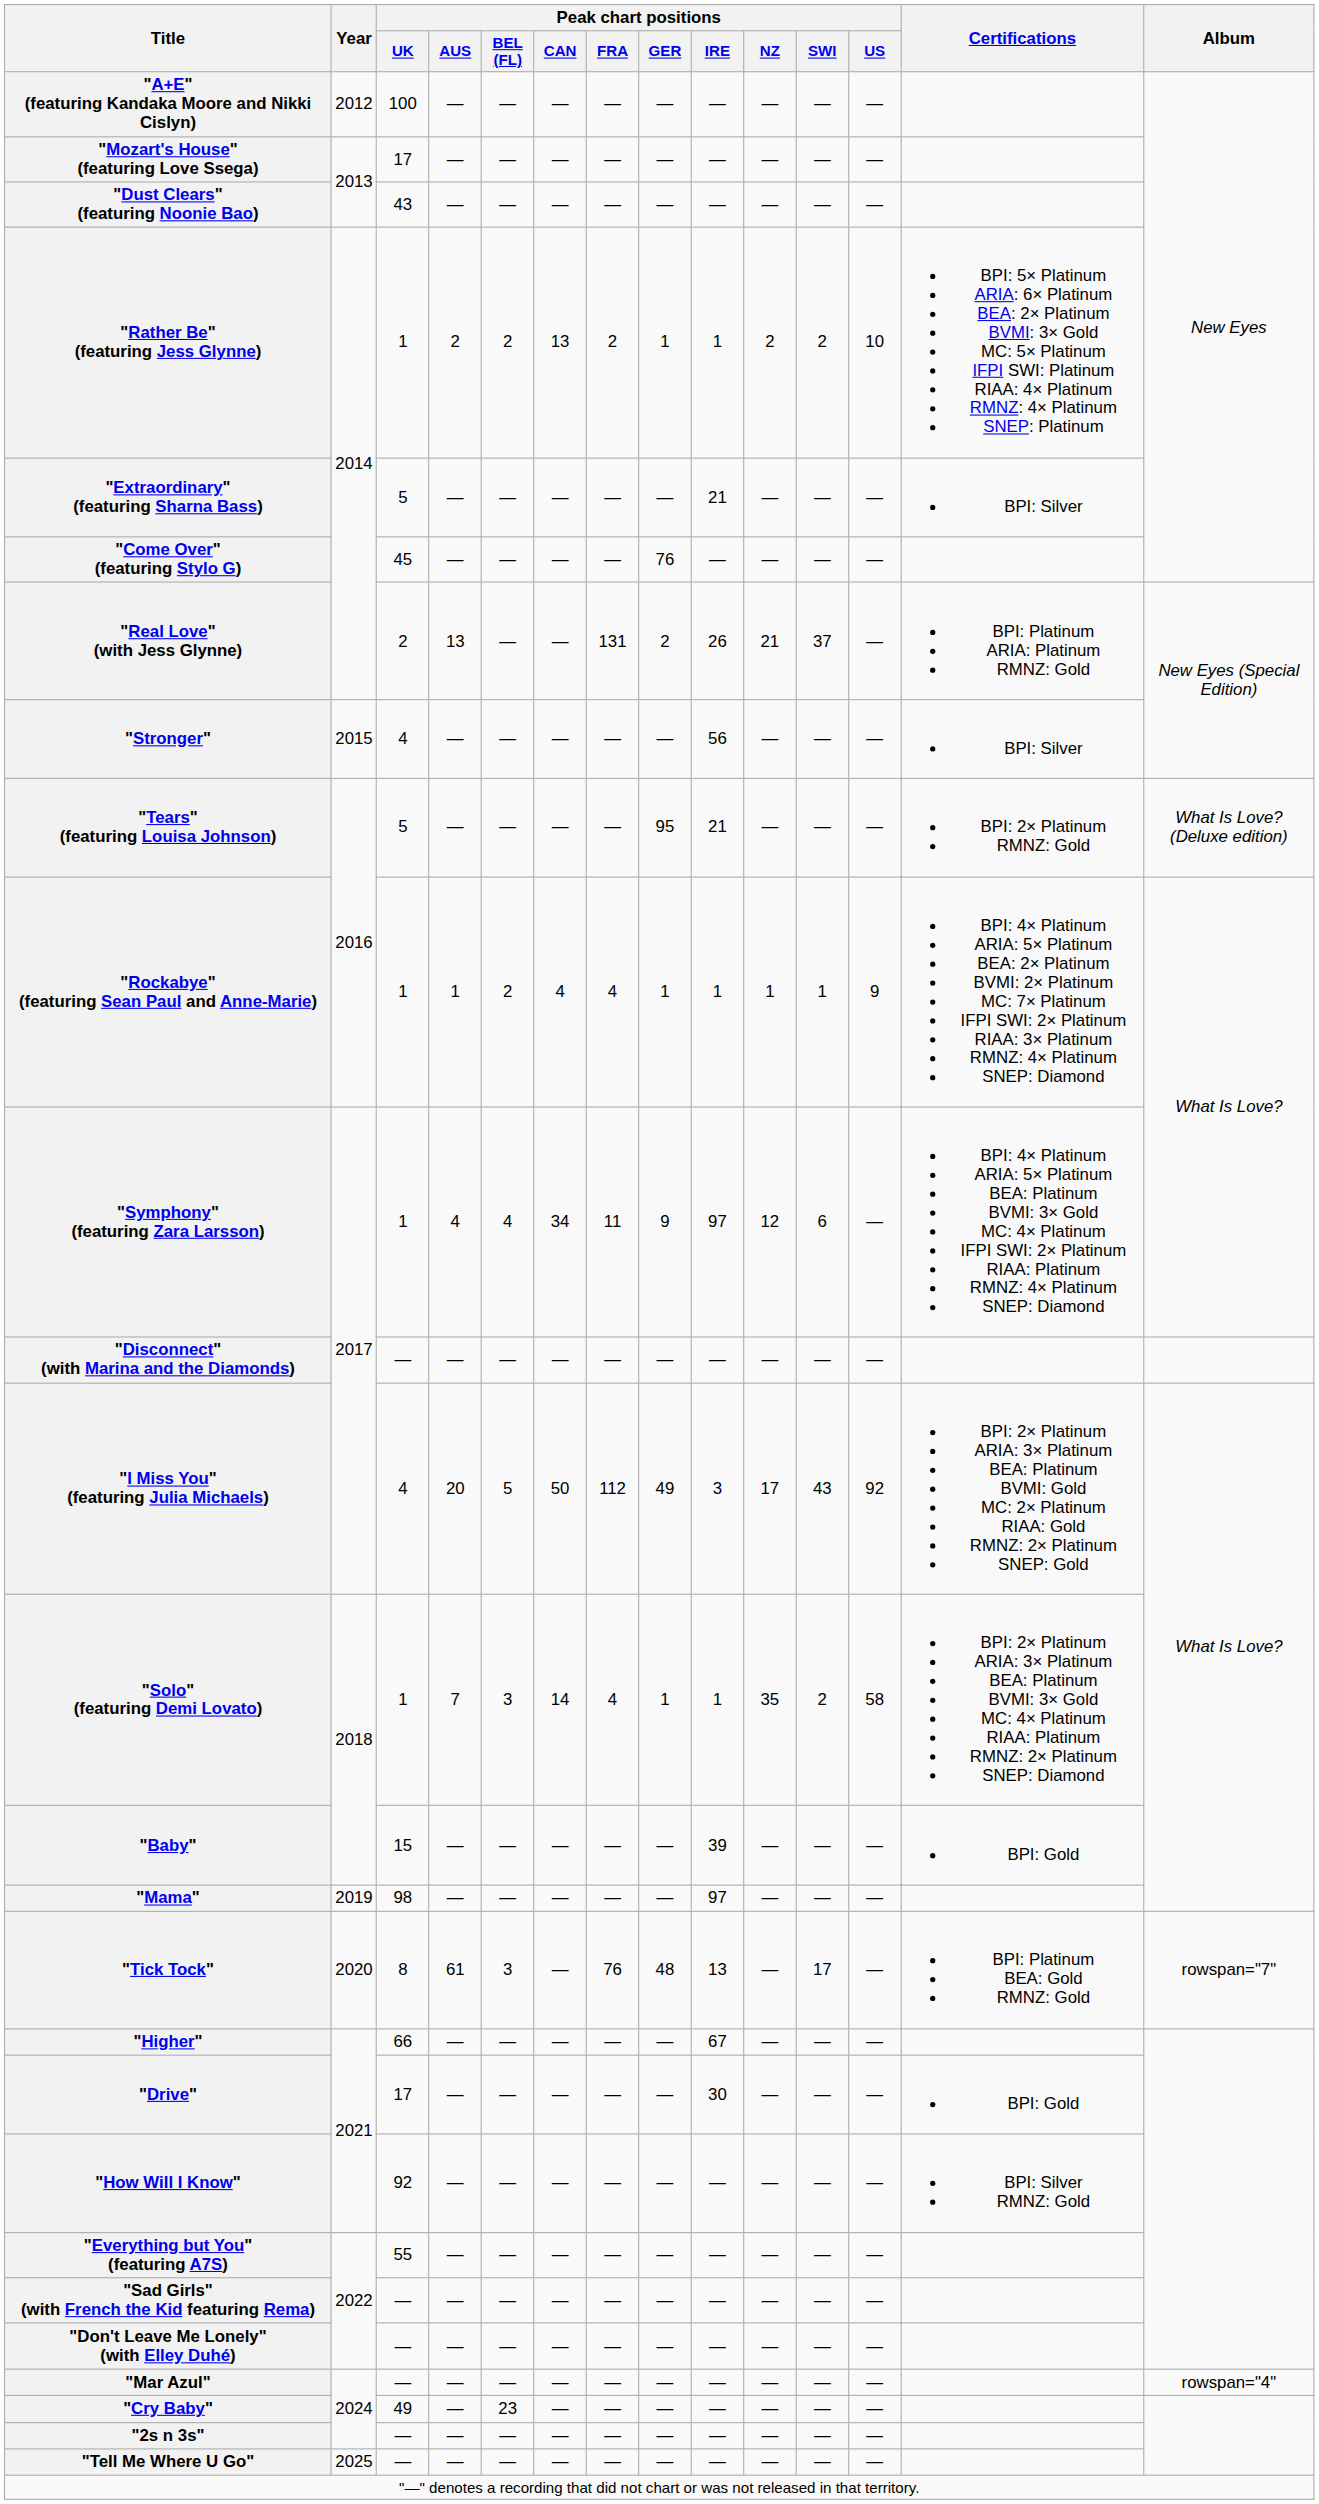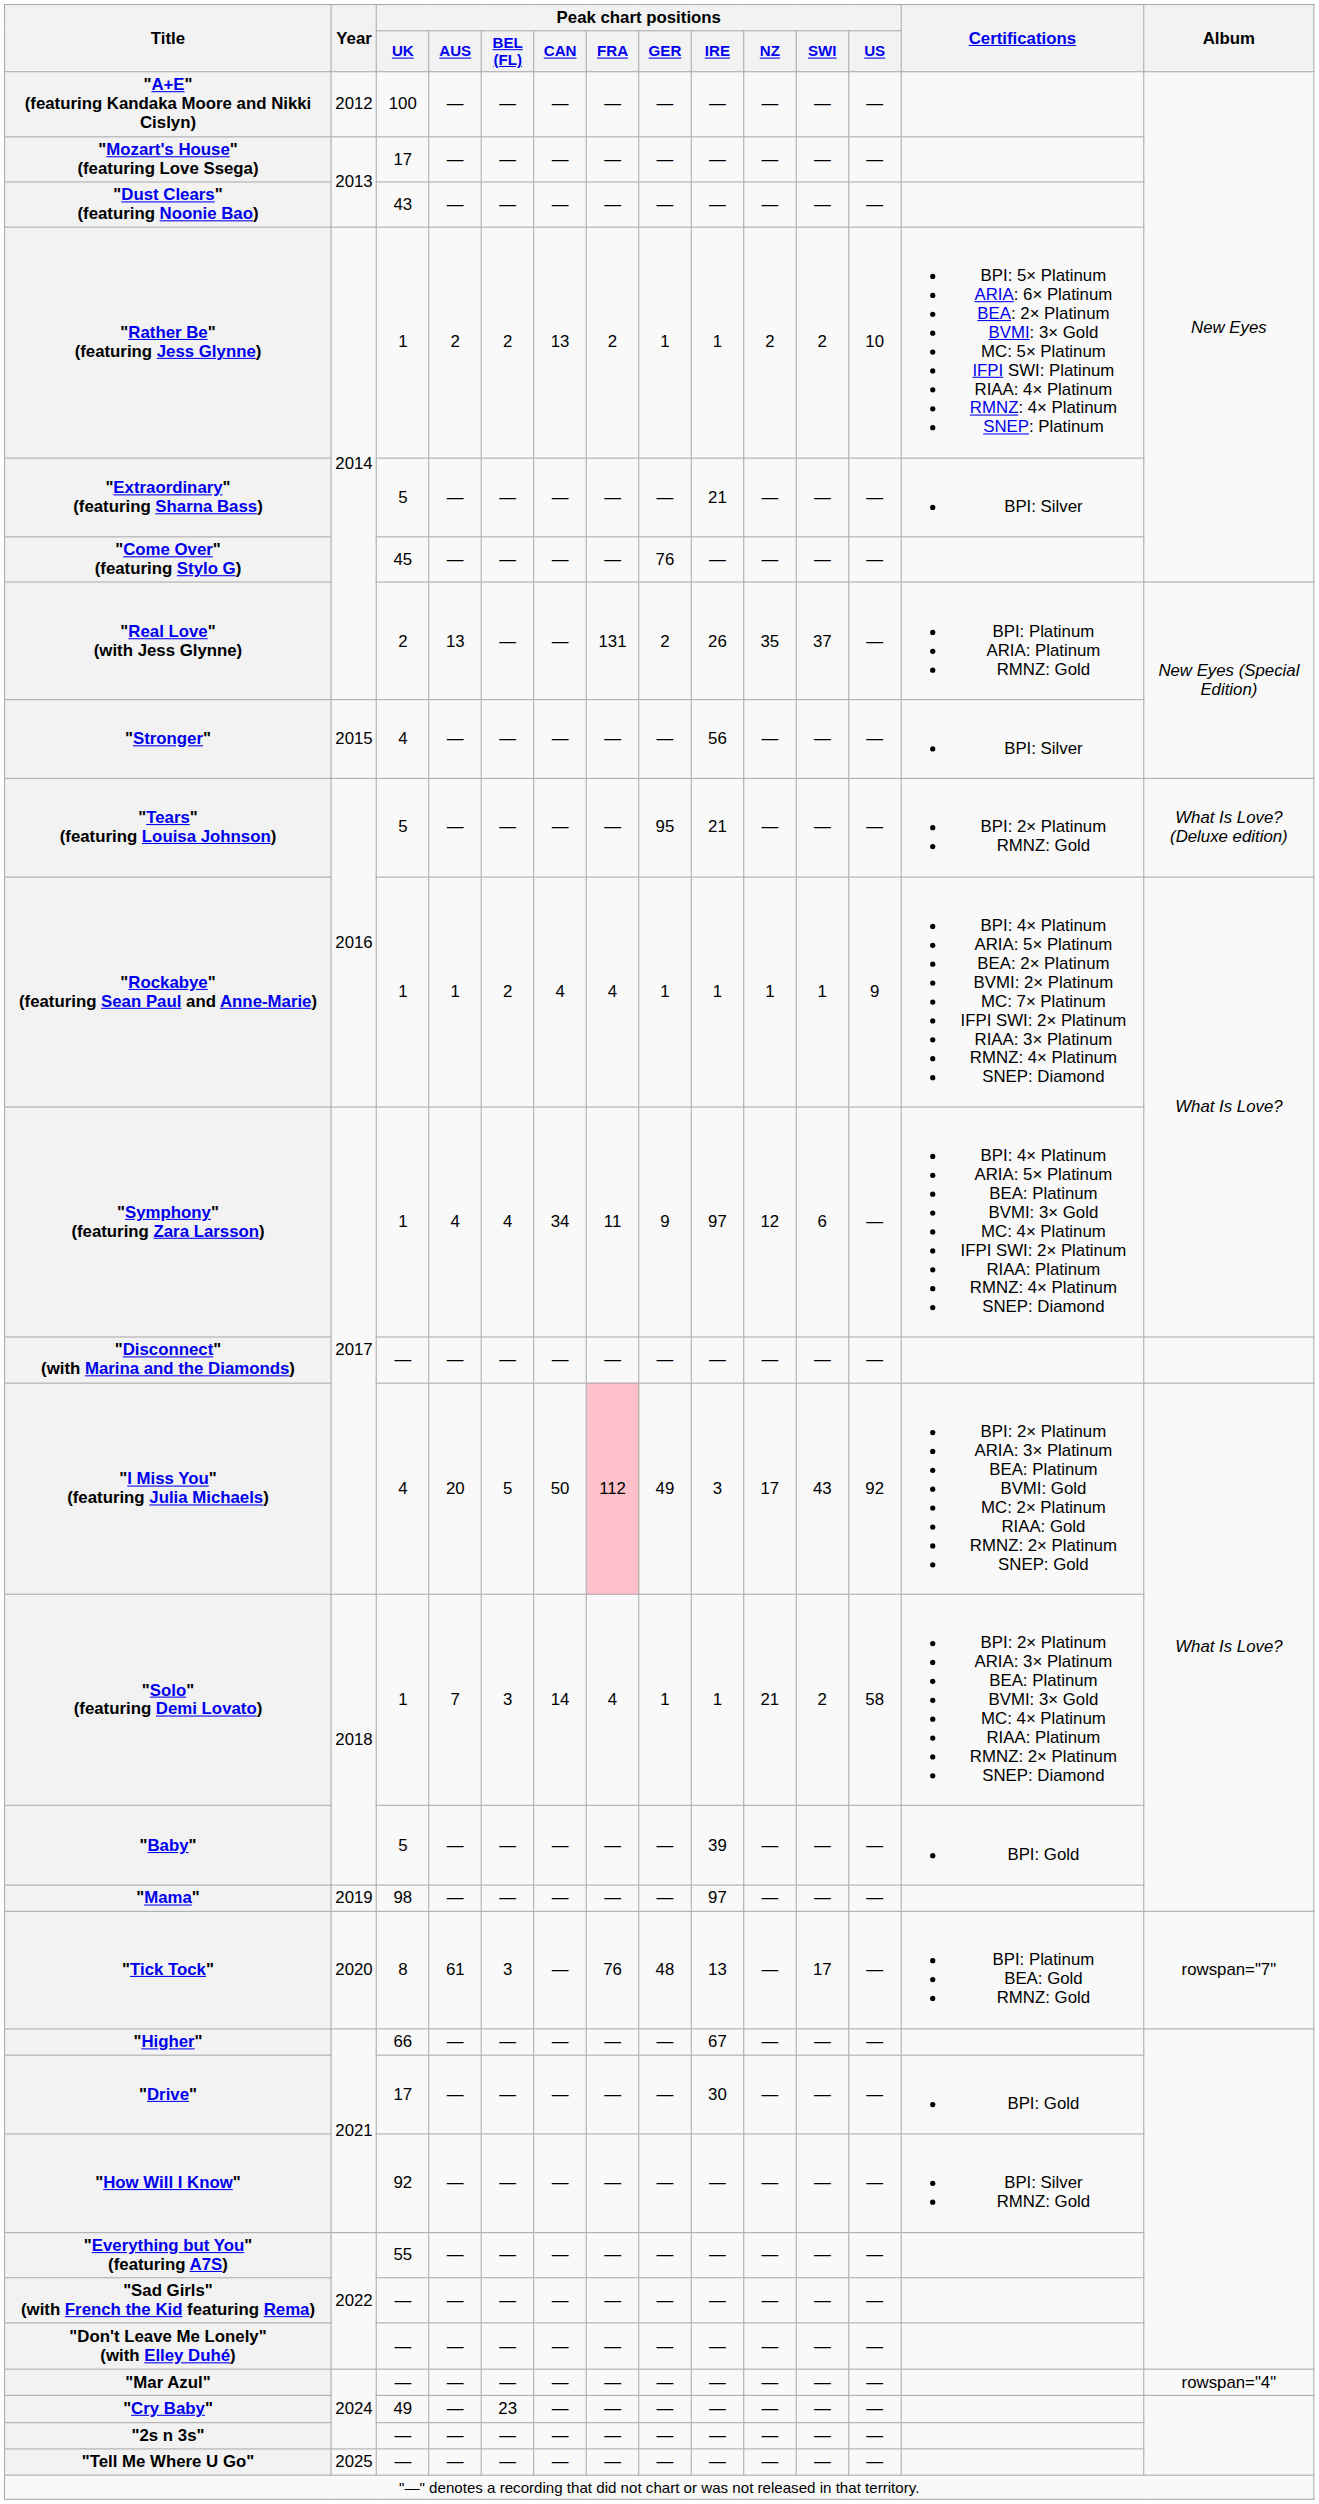(770, 640) 21 -> (770, 640) 35
(613, 1488) no background -> (613, 1488) pink background
(770, 1699) 35 -> (770, 1699) 21
(403, 1845) 15 -> (403, 1845) 5
